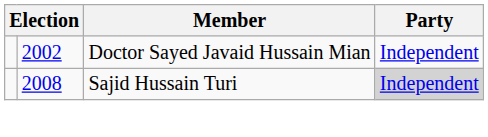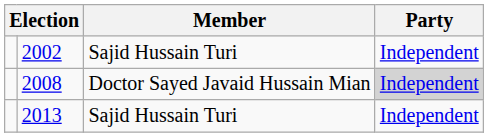(230, 52) Doctor Sayed Javaid Hussain Mian -> (163, 52) Sajid Hussain Turi
(163, 83) Sajid Hussain Turi -> (230, 83) Doctor Sayed Javaid Hussain Mian
+ row: (42, 115)
